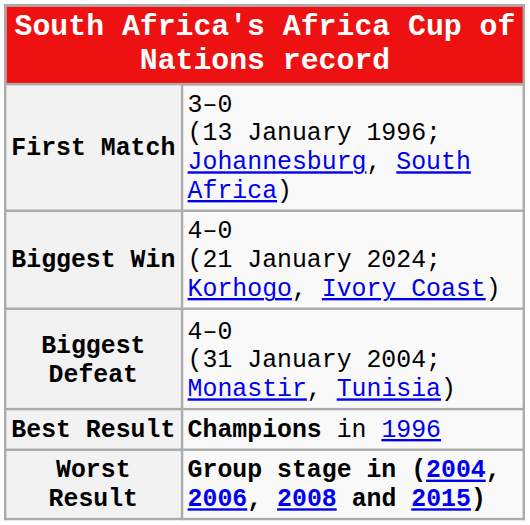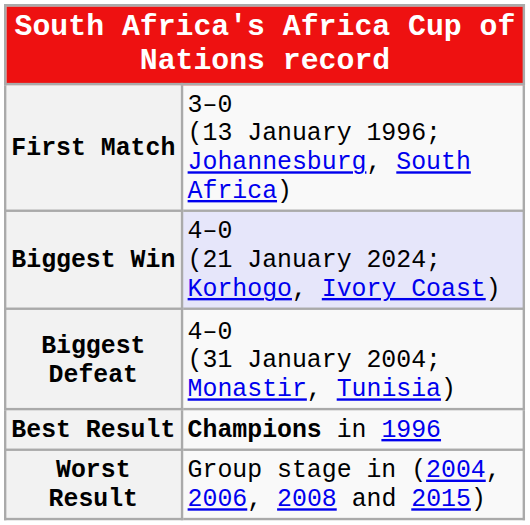(353, 261) no background -> (353, 261) lavender background
(353, 484) bold -> (353, 484) normal
